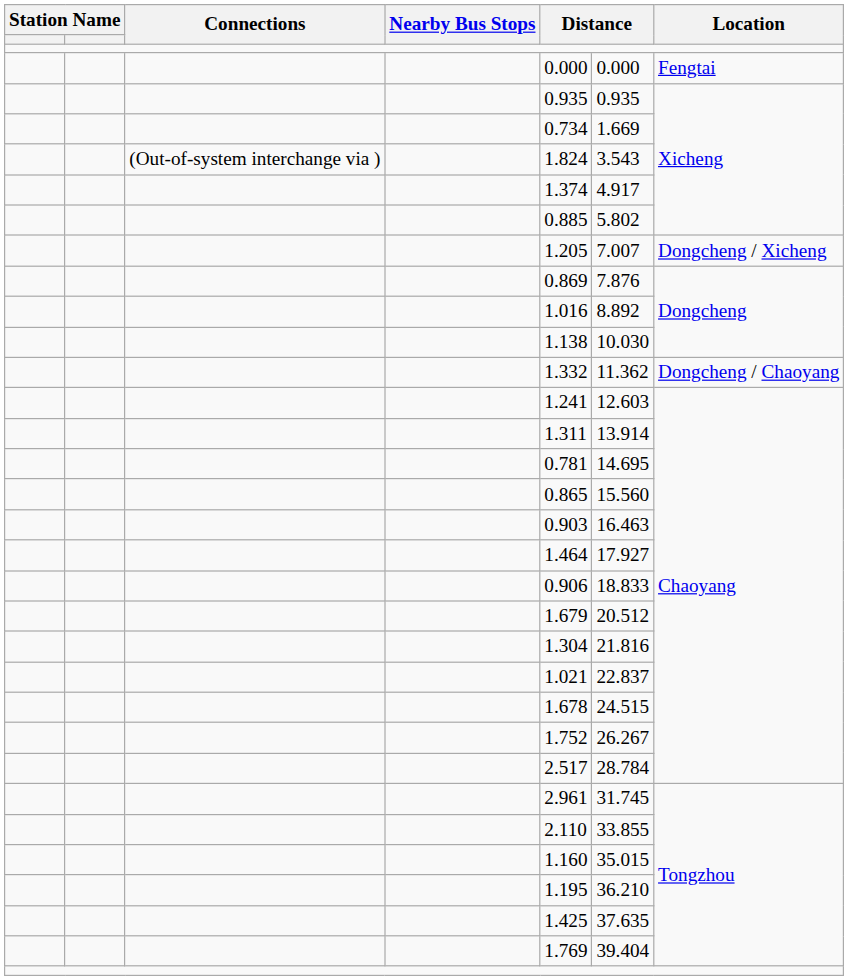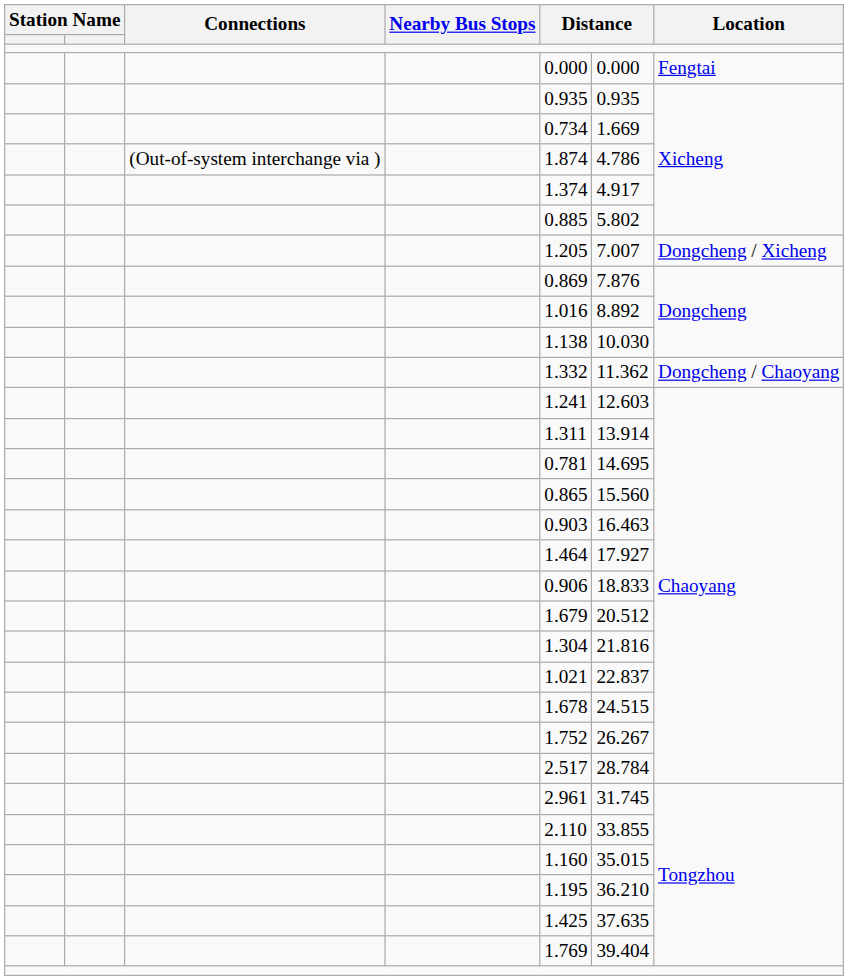(566, 159) 1.824 -> (566, 159) 1.874
(618, 159) 3.543 -> (618, 159) 4.786
